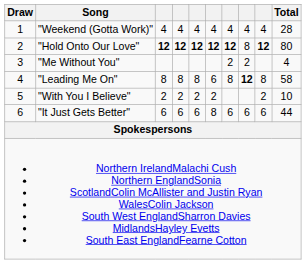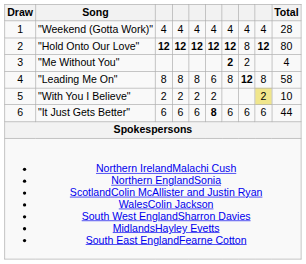(230, 63) normal -> (230, 63) bold
(263, 96) no background -> (263, 96) khaki background
(214, 113) normal -> (214, 113) bold
